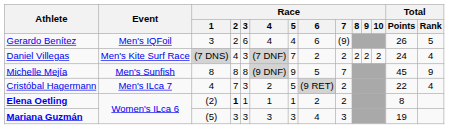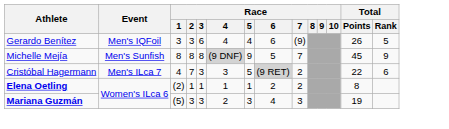(236, 41) 2 -> (192, 41) 3
- row: (38, 56)
(269, 86) 2 -> (225, 71) 3
(431, 86) 4 -> (386, 71) 6
(236, 101) bold -> (192, 86) normal
(269, 116) 3 -> (225, 101) 2
